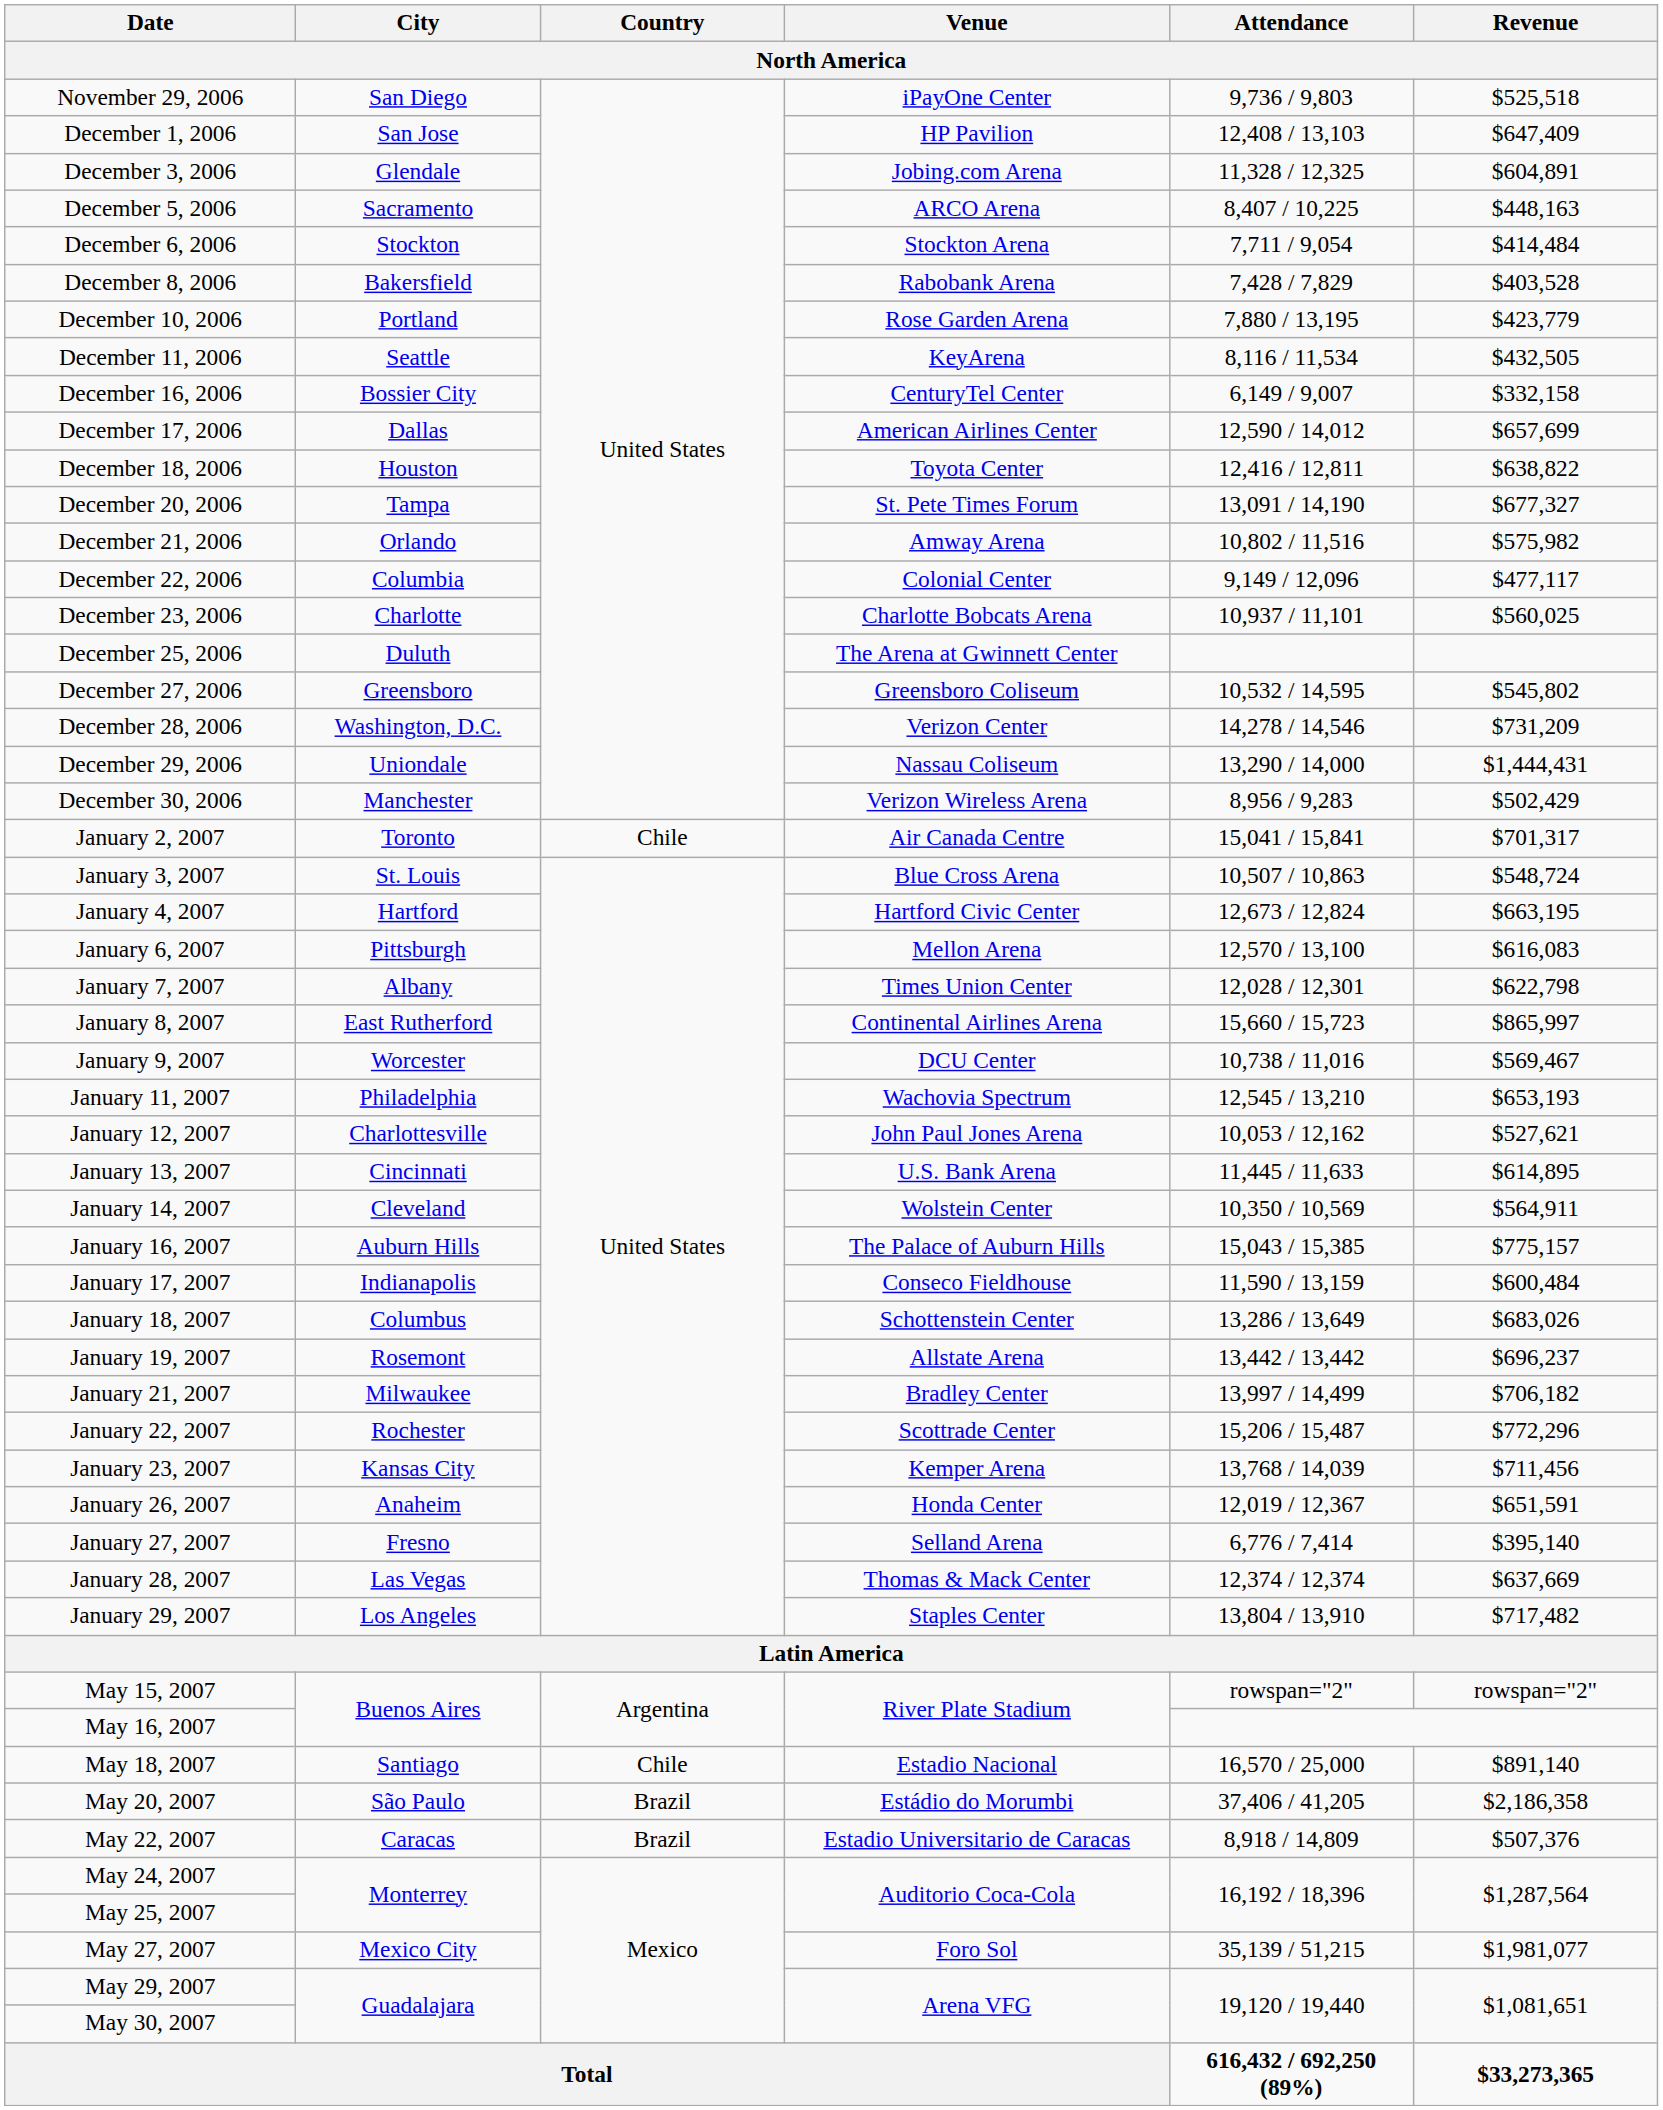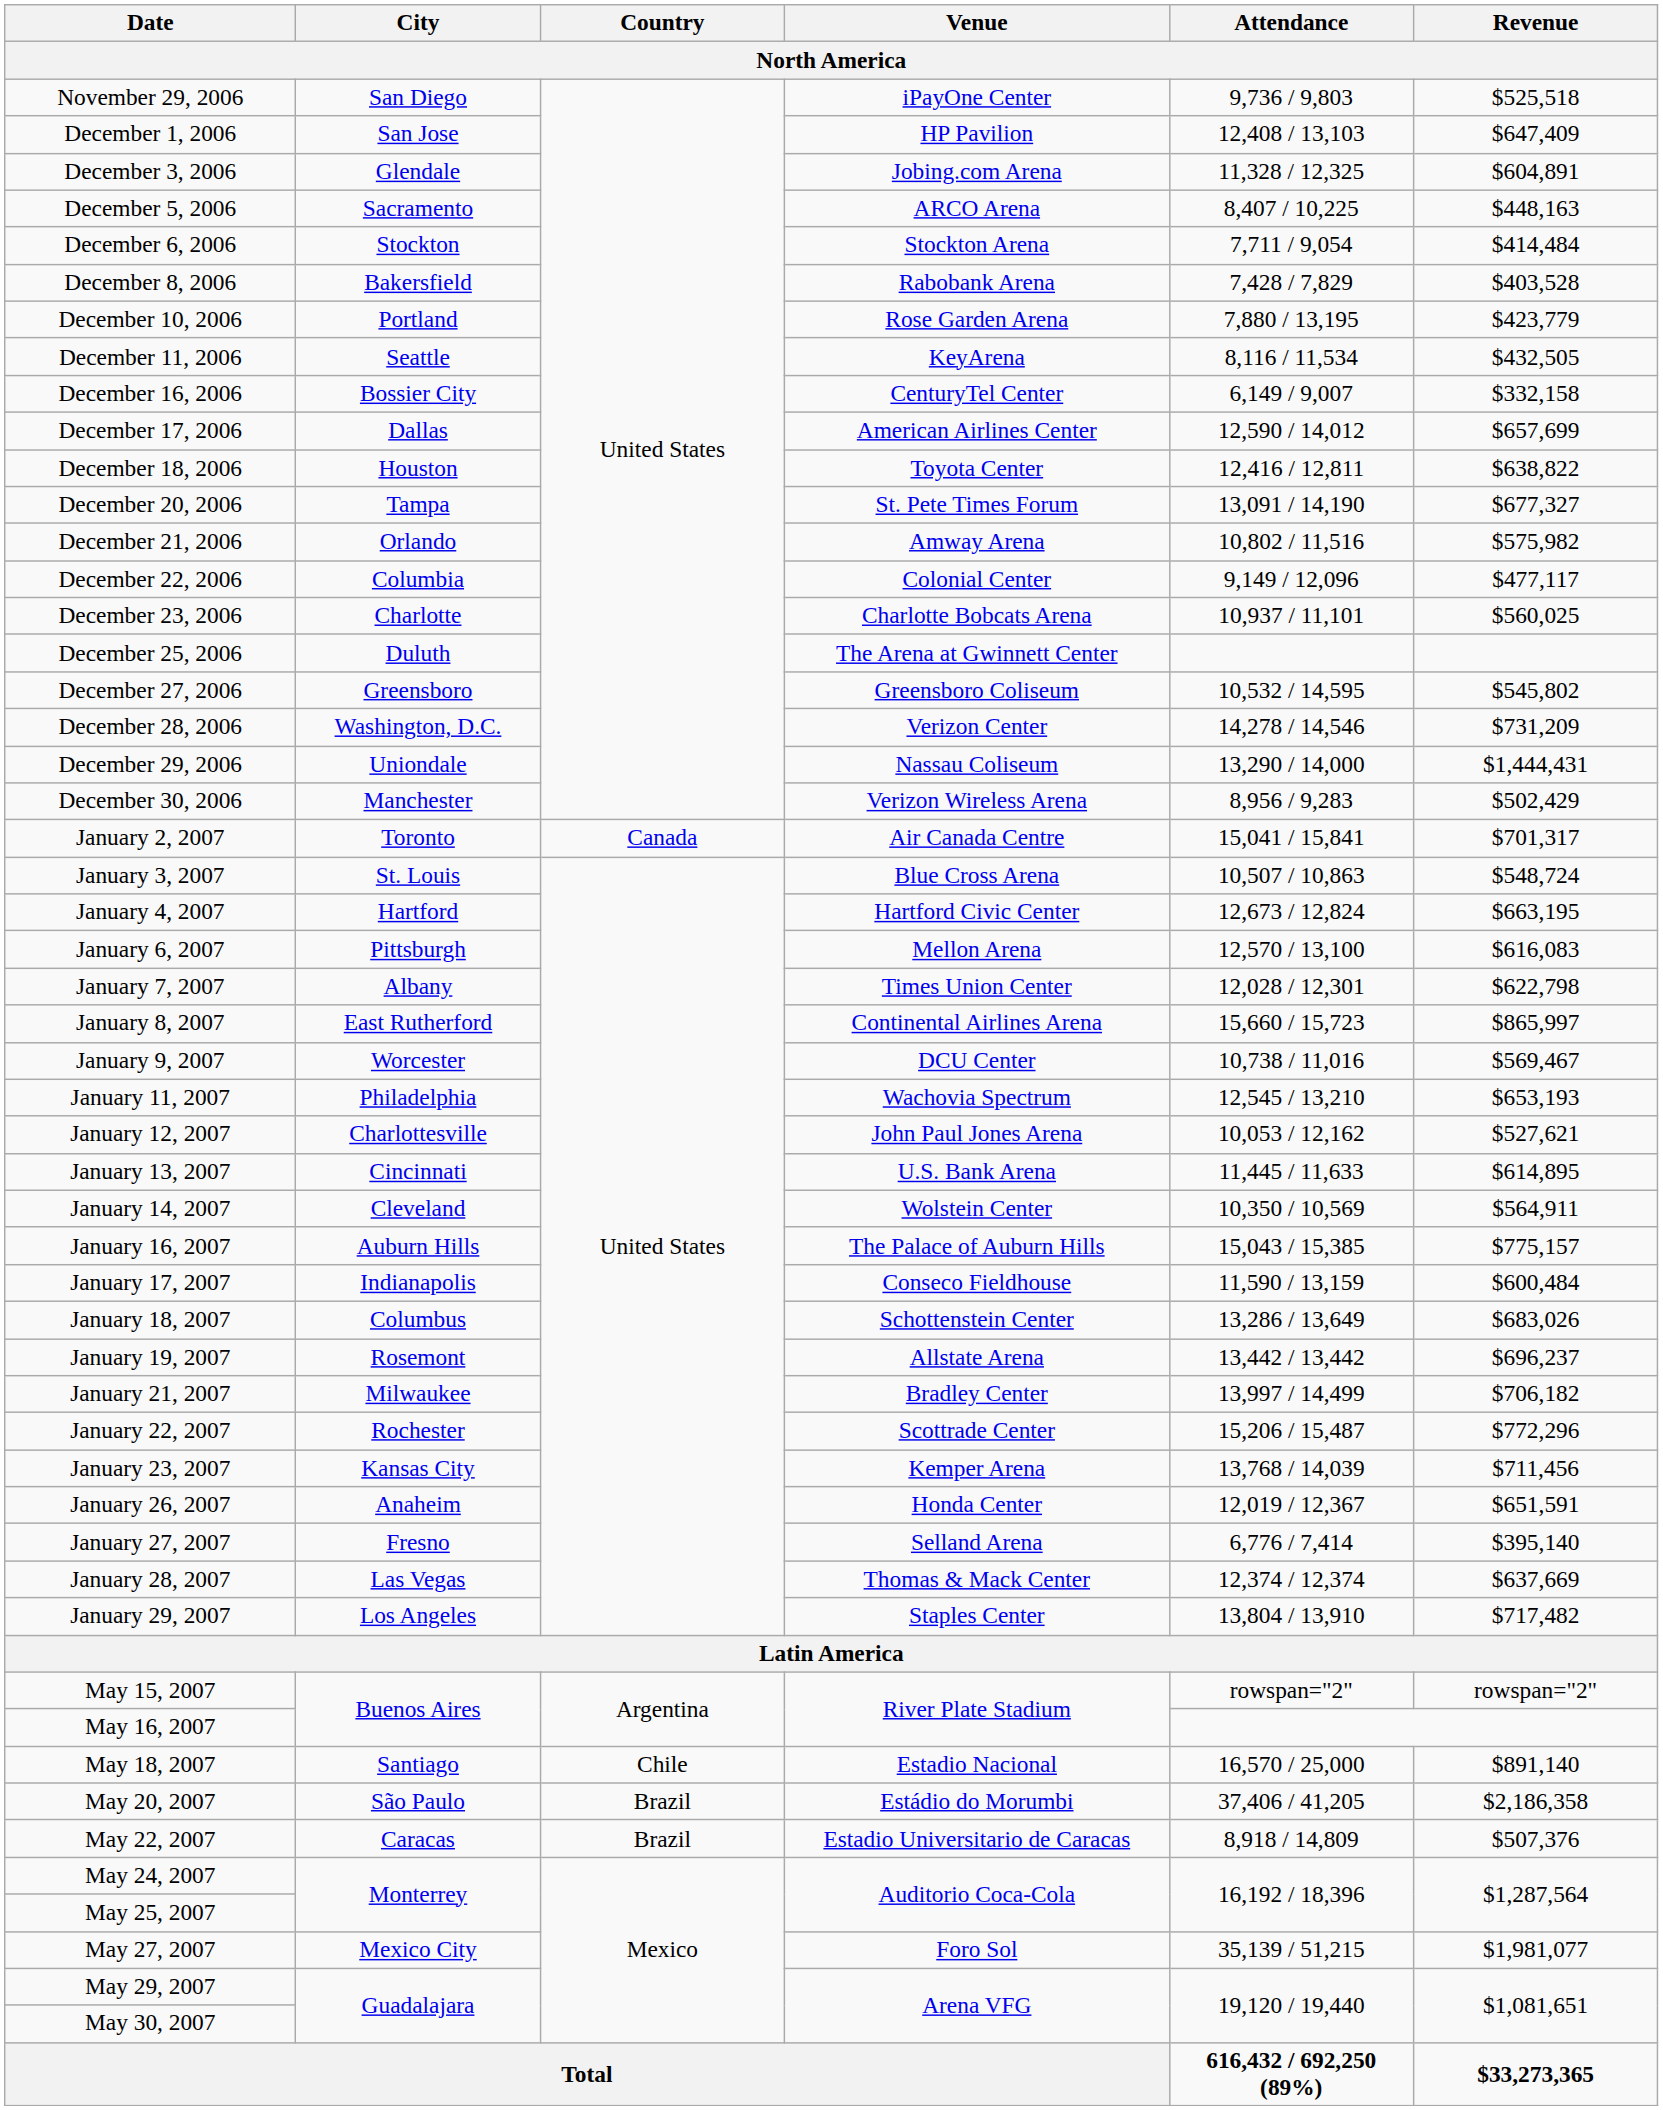(662, 838) Chile -> (662, 838) Canada
